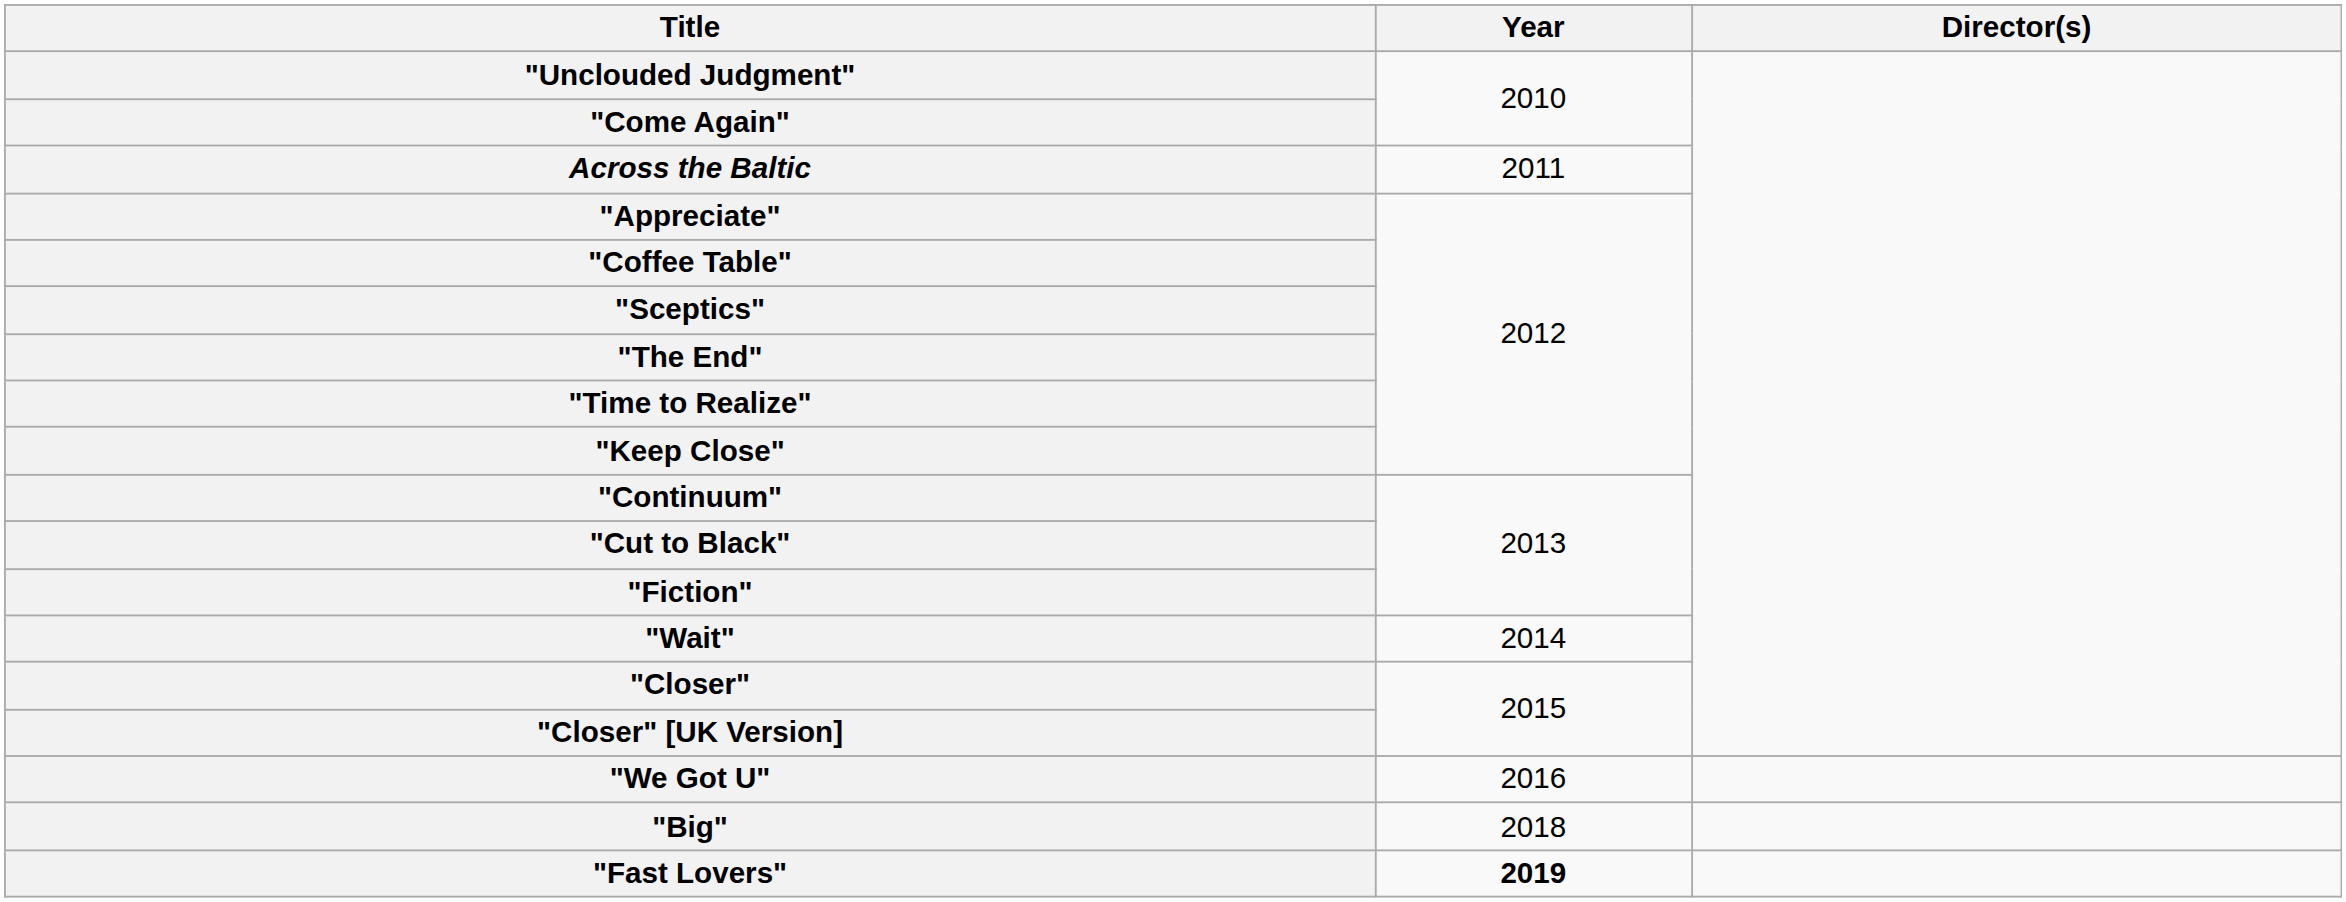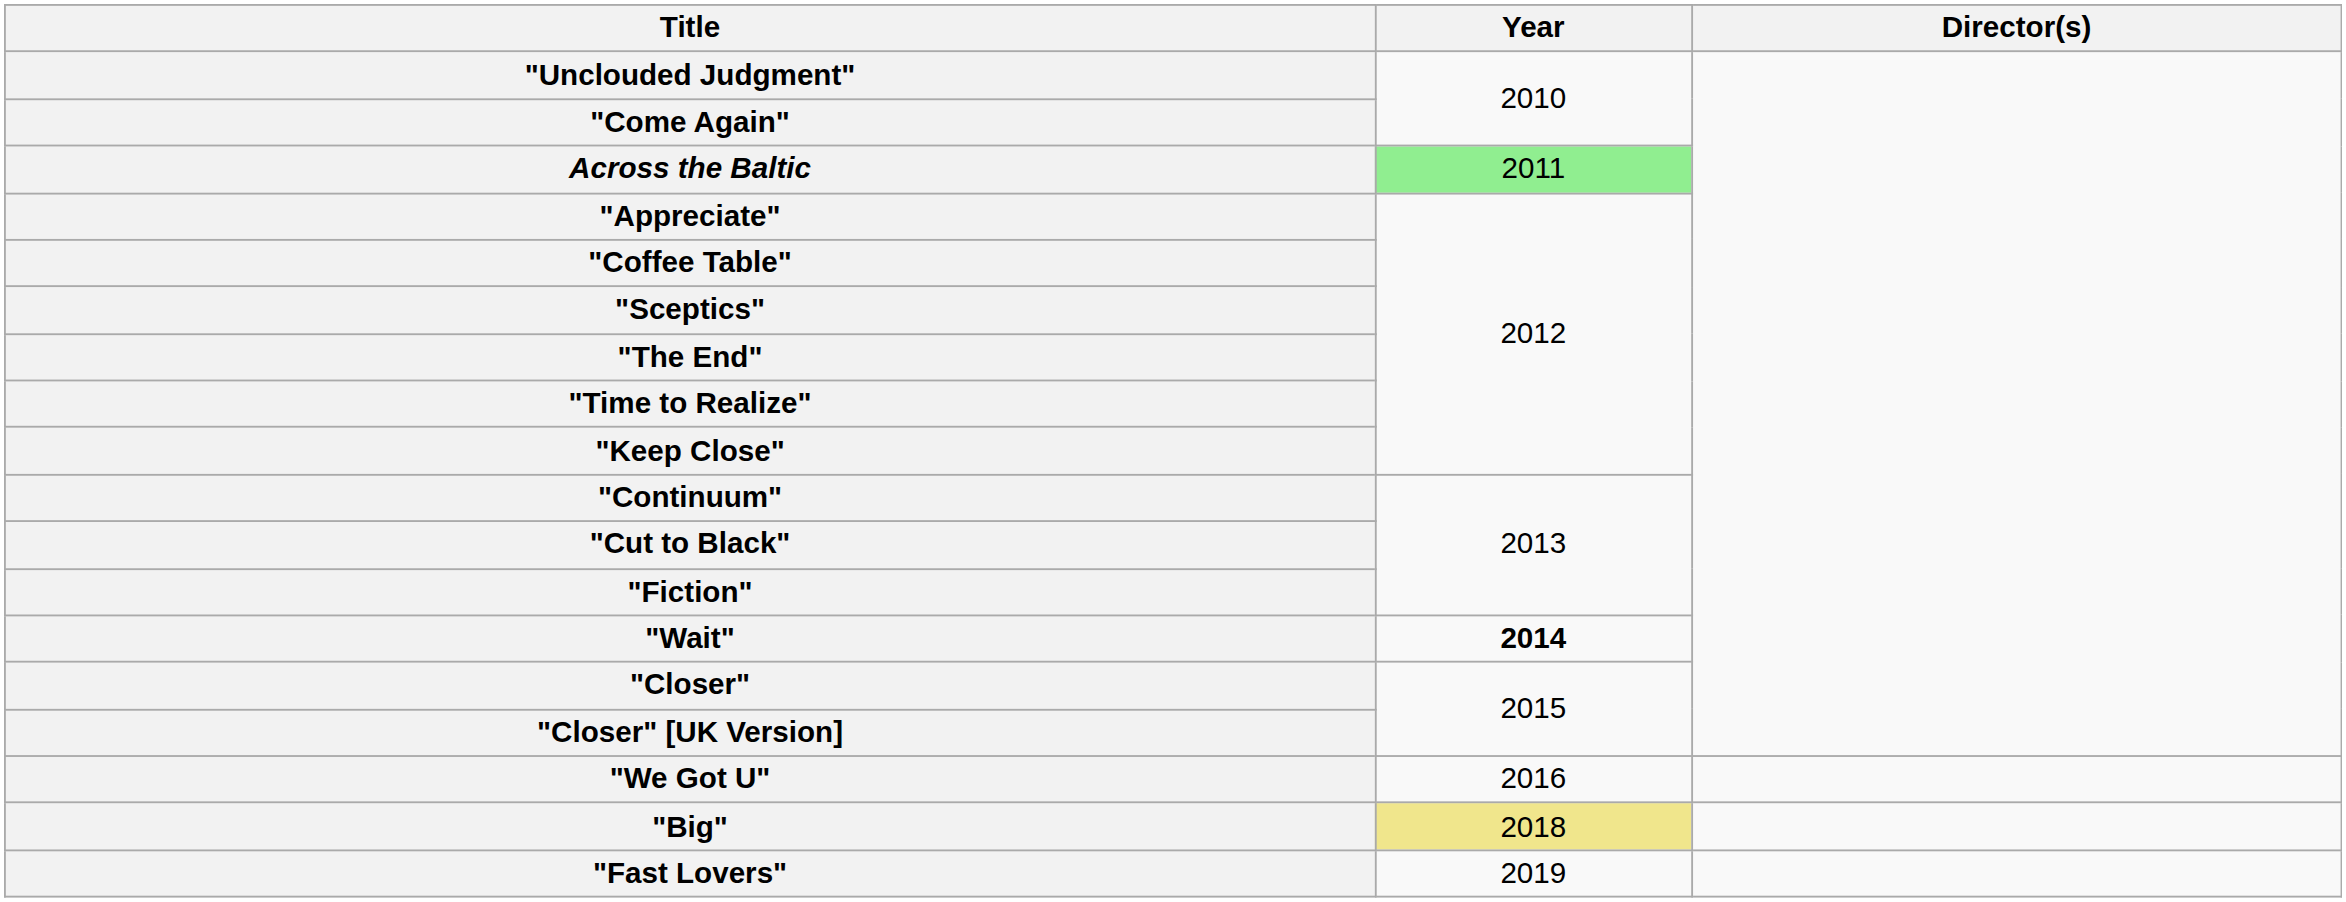(1533, 168) no background -> (1533, 168) lightgreen background
(1533, 638) normal -> (1533, 638) bold
(1533, 826) no background -> (1533, 826) khaki background
(1533, 872) bold -> (1533, 872) normal
